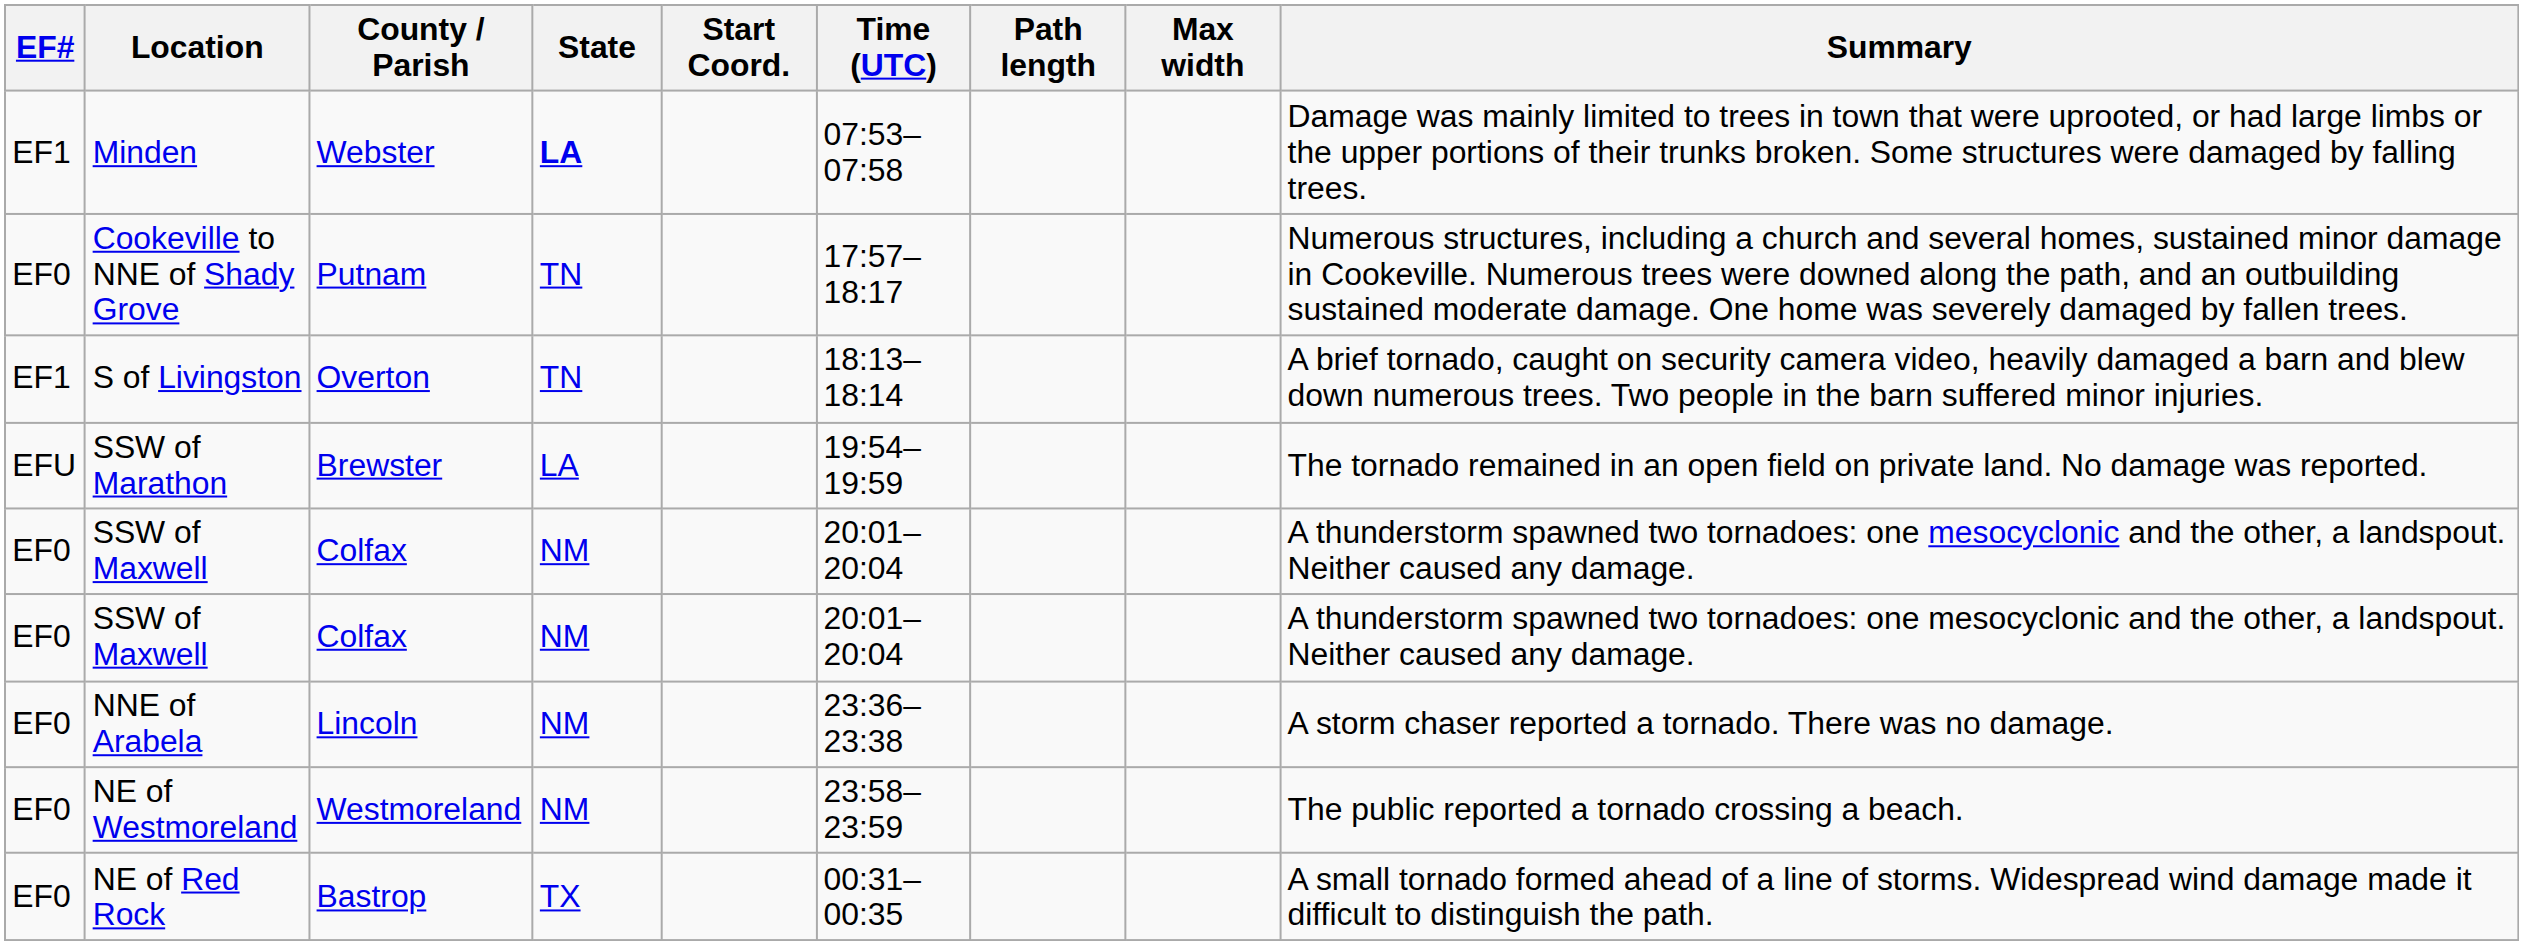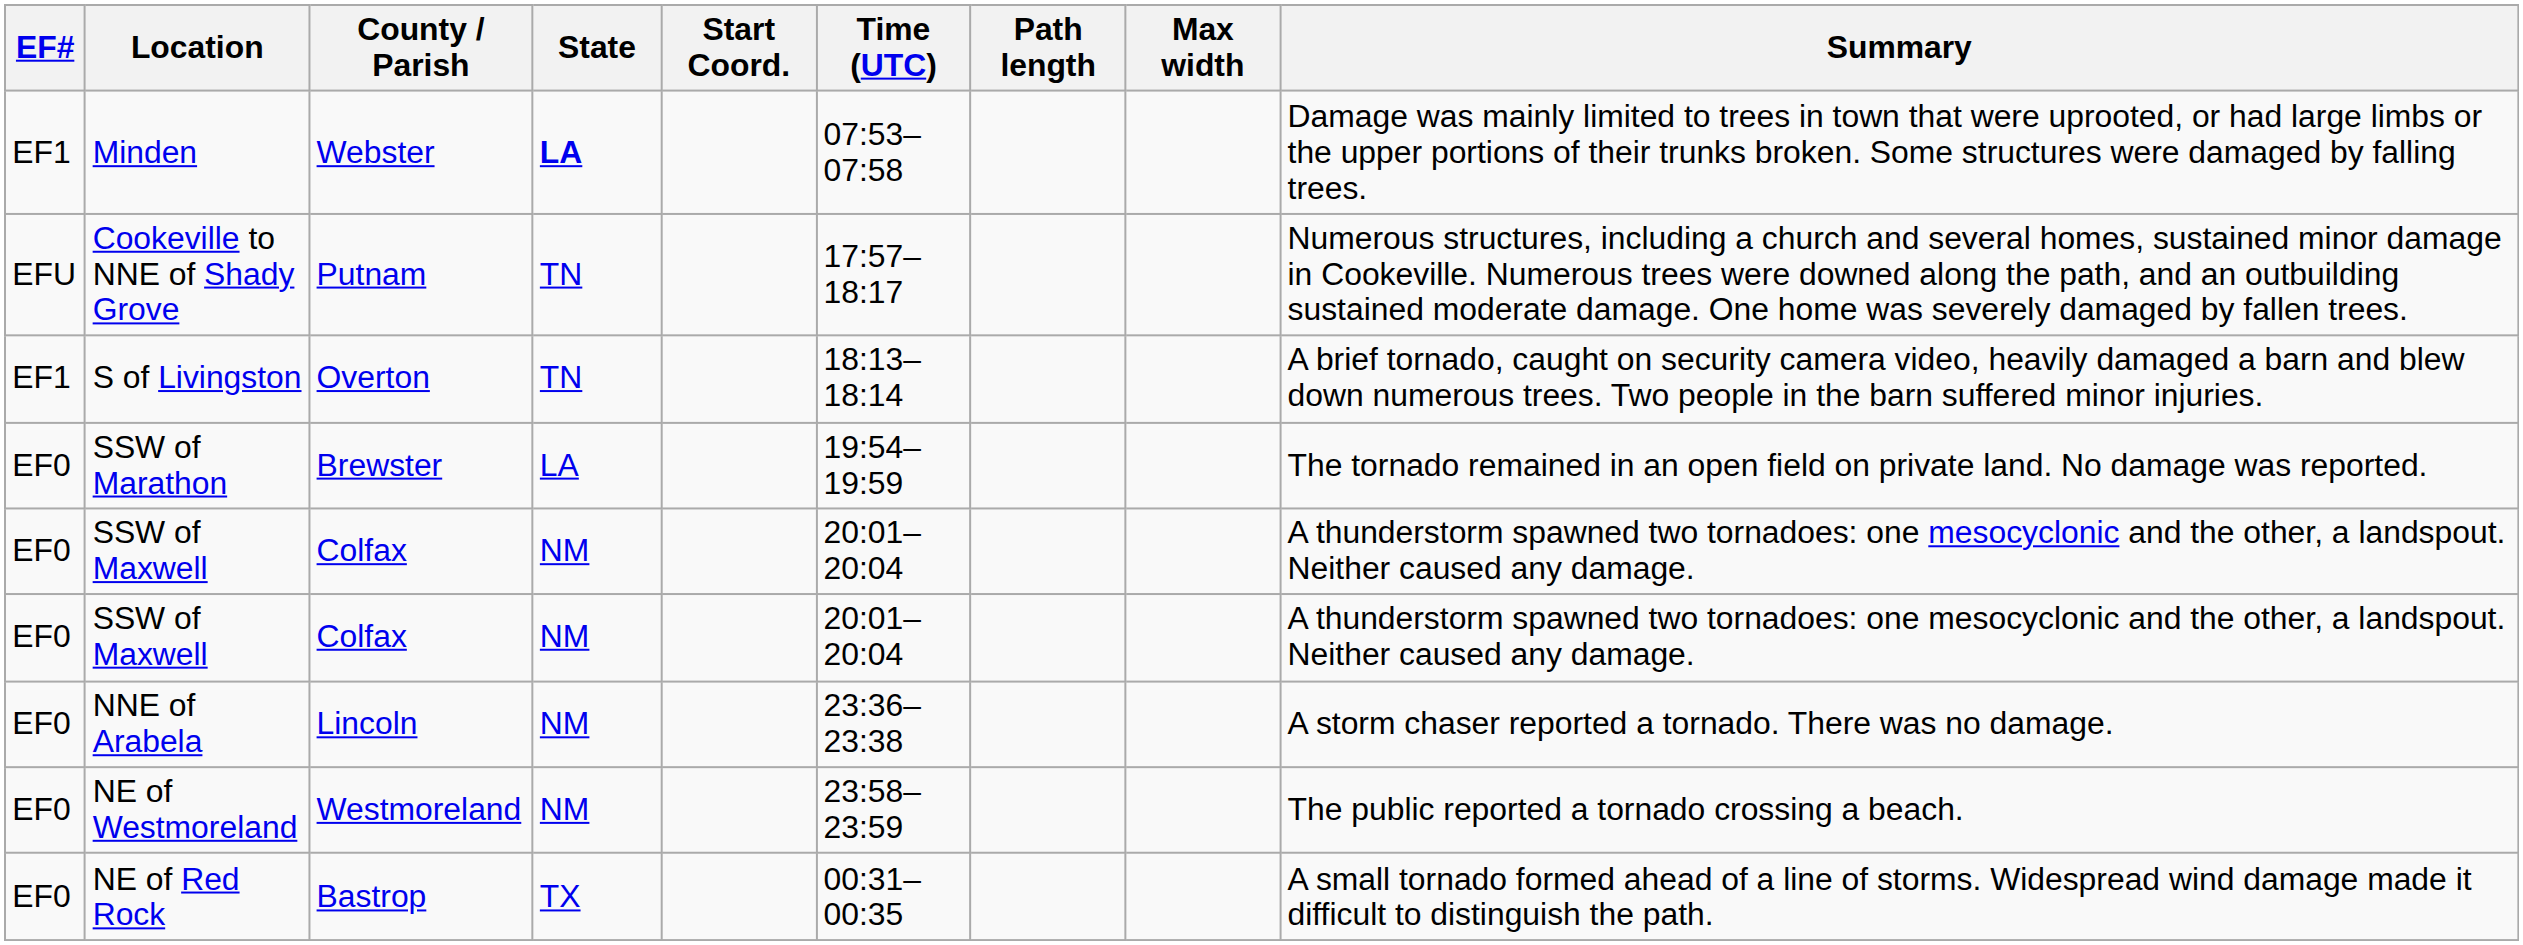(42, 274) EF0 -> (44, 274) EFU
(44, 464) EFU -> (42, 464) EF0
